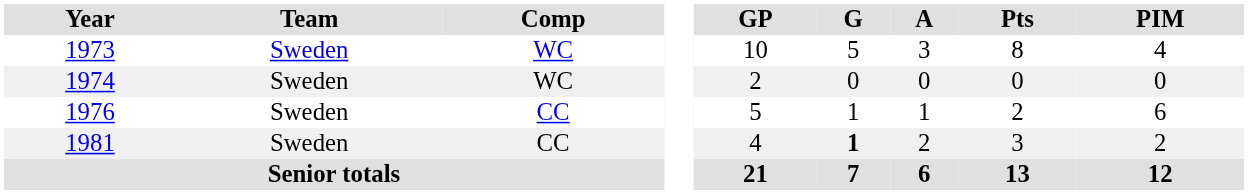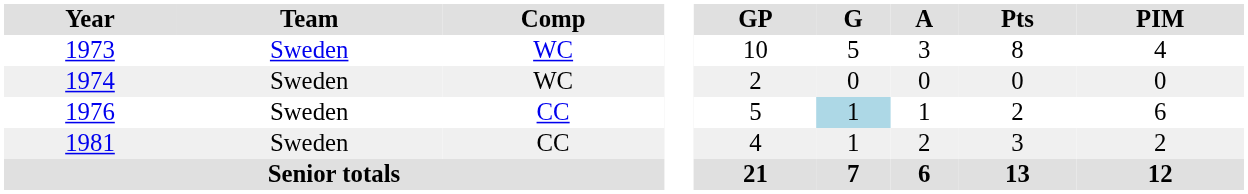(853, 112) no background -> (853, 112) lightblue background
(853, 143) bold -> (853, 143) normal
